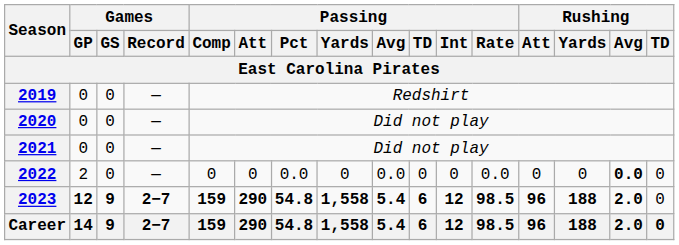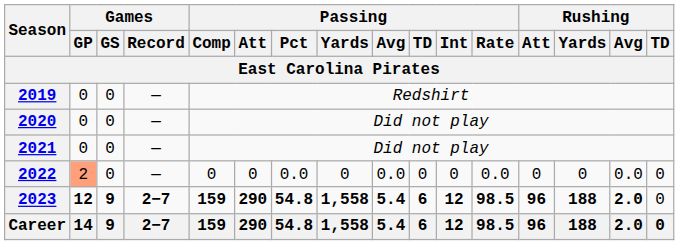(83, 174) no background -> (83, 174) lightsalmon background
(628, 174) bold -> (628, 174) normal
